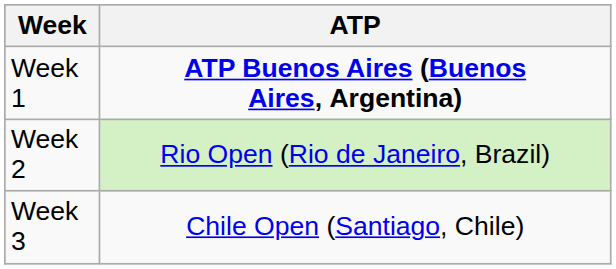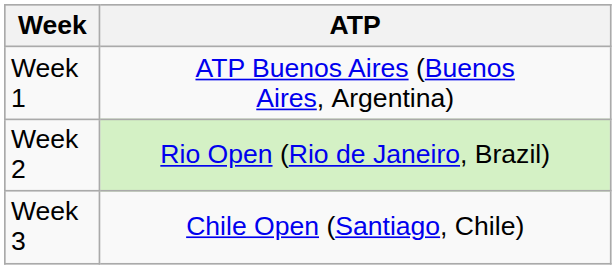(355, 82) bold -> (355, 82) normal
